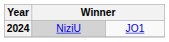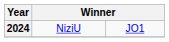(69, 28) lightgrey background -> (69, 28) no background
